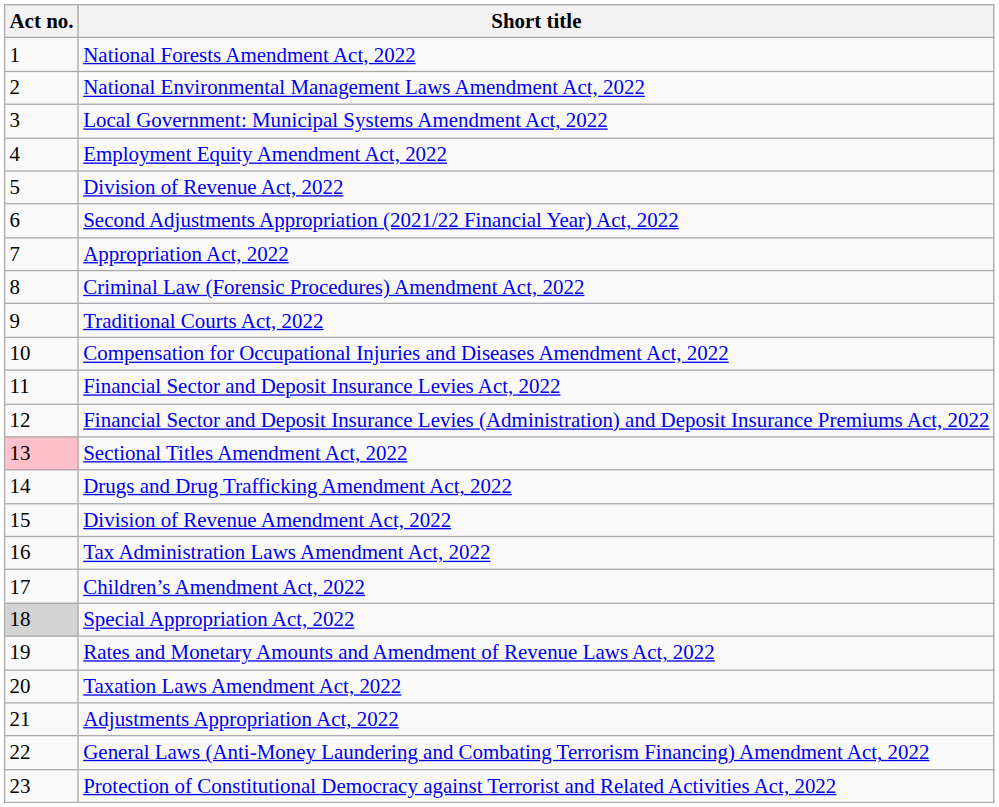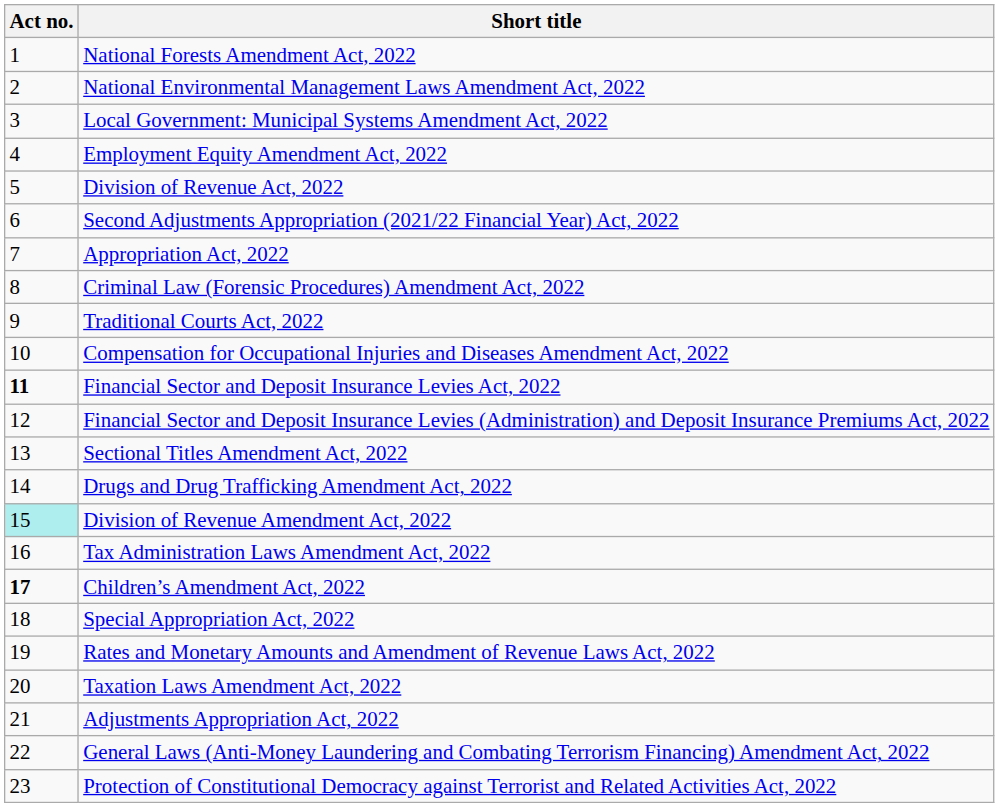(20, 386) normal -> (19, 386) bold
(20, 453) pink background -> (20, 453) no background
(20, 519) no background -> (20, 519) paleturquoise background
(20, 586) normal -> (20, 586) bold
(20, 619) lightgrey background -> (20, 619) no background
